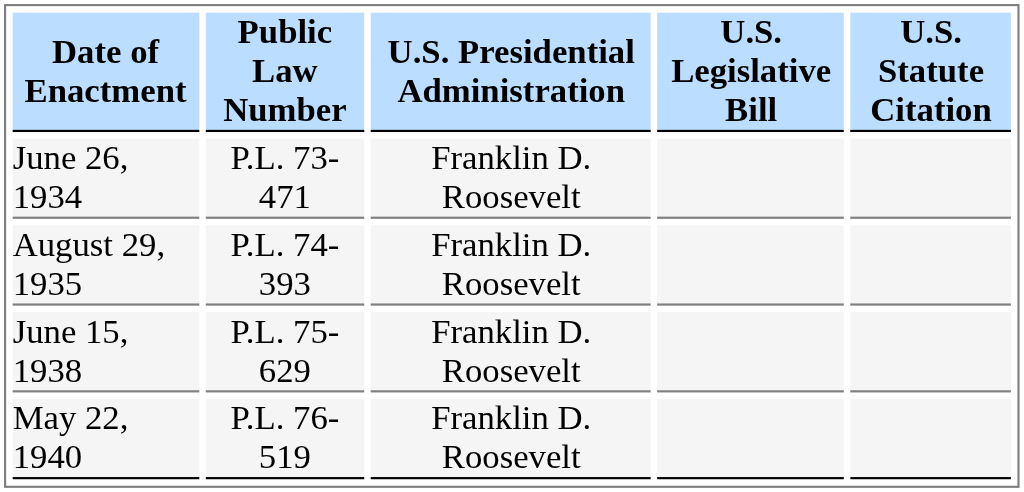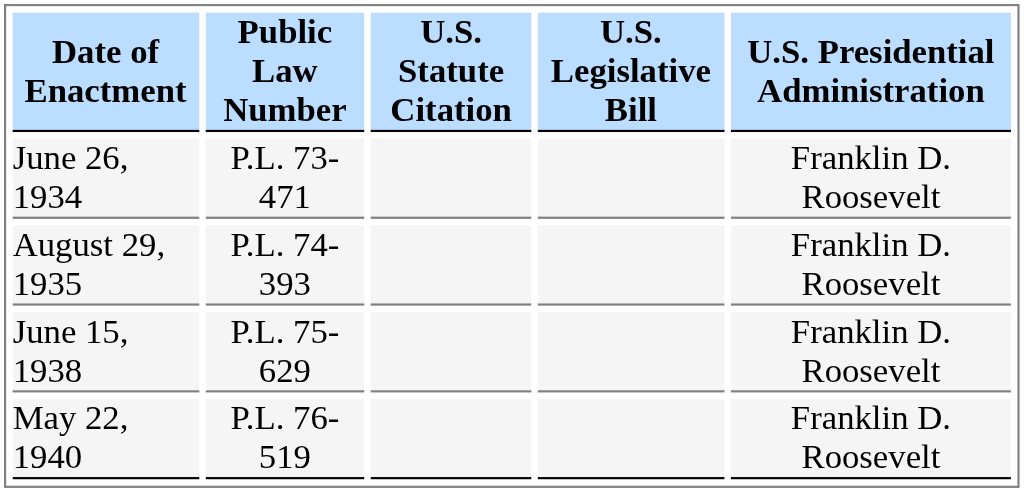columns swapped: (931, 70) <-> (511, 70)
